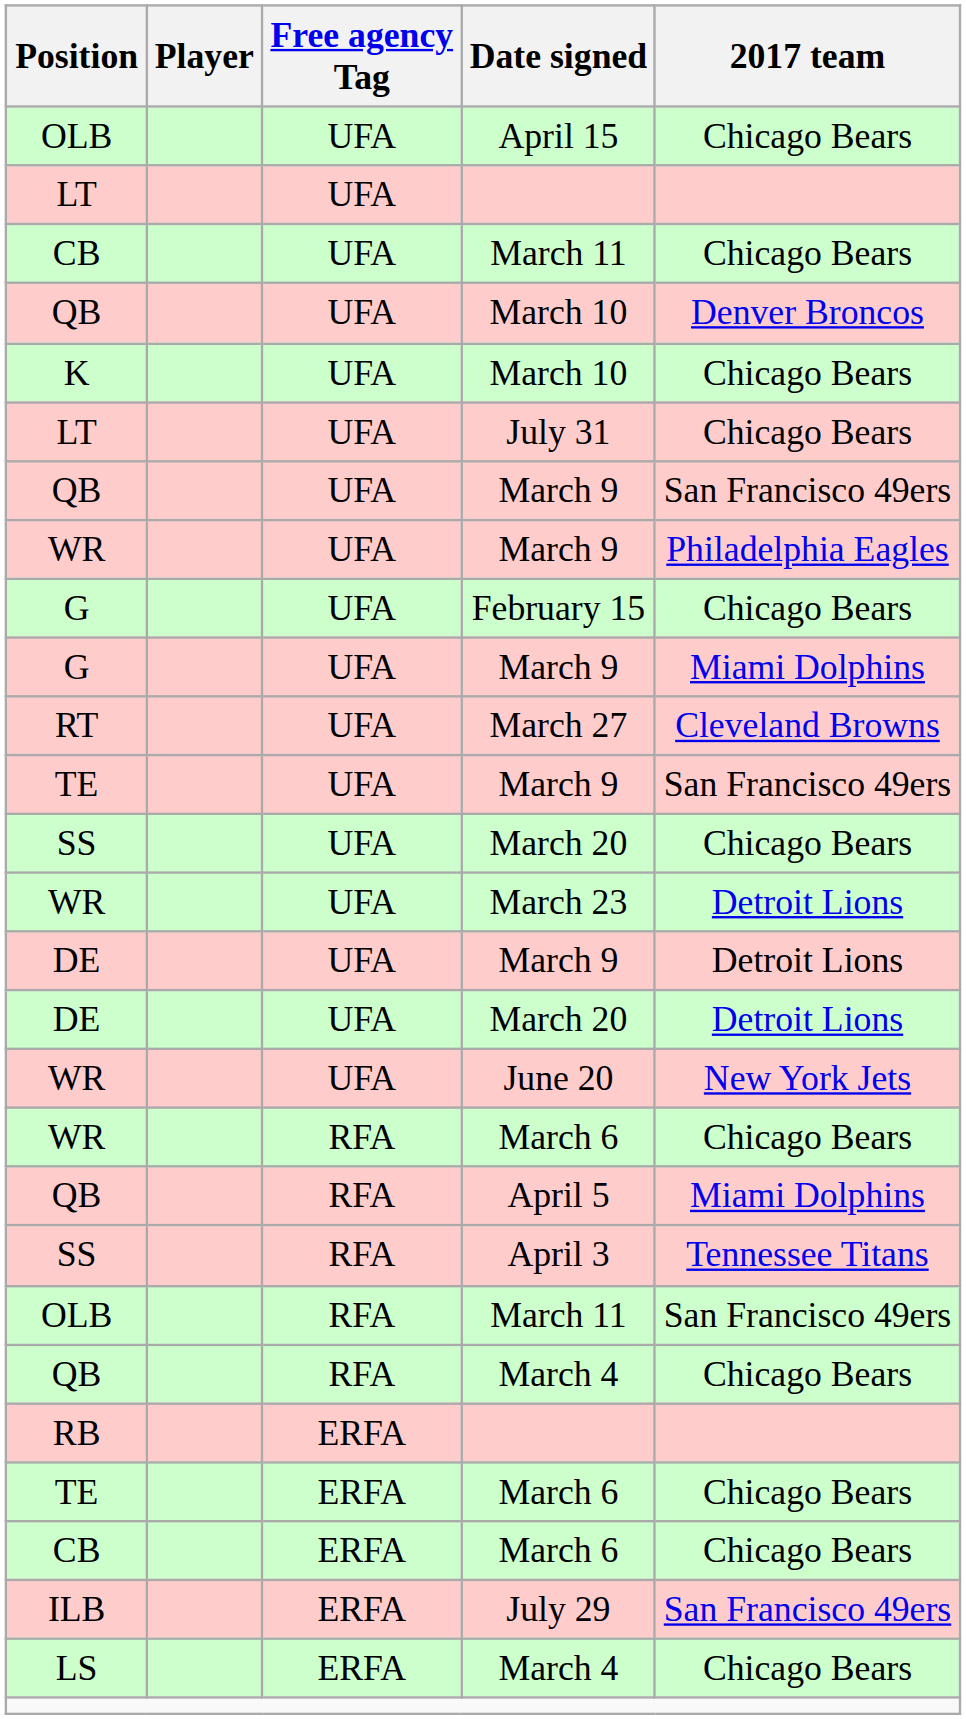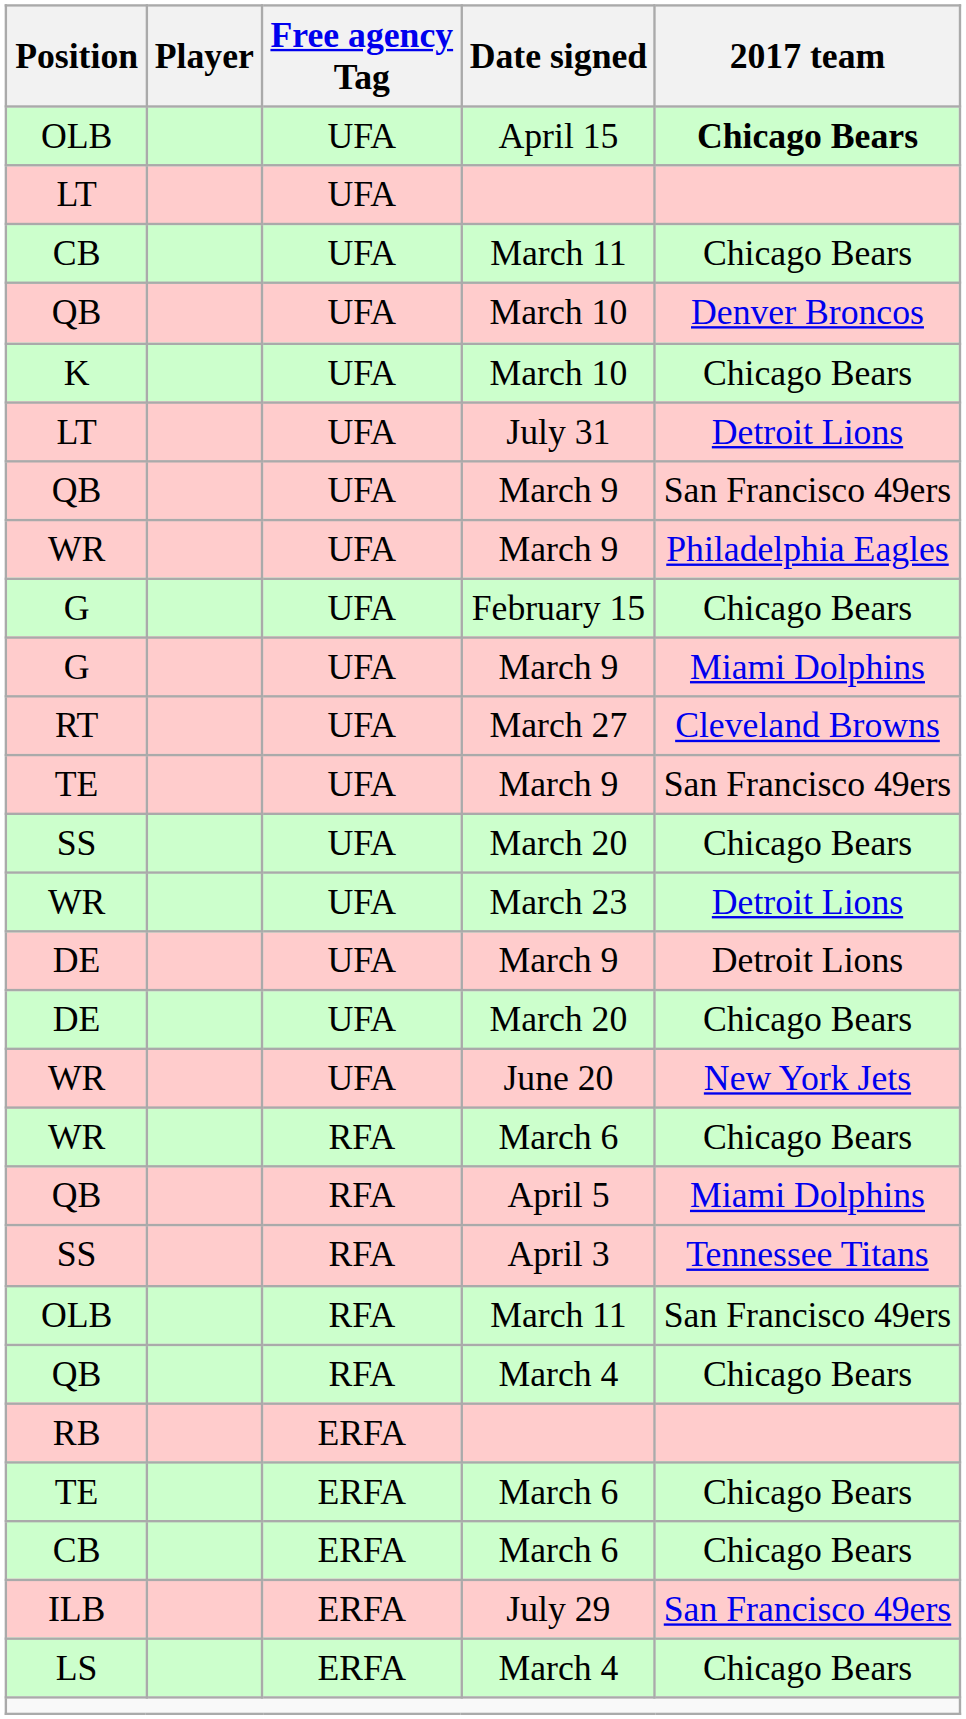(807, 135) normal -> (808, 135) bold
(807, 430) Chicago Bears -> (808, 430) Detroit Lions
(808, 1019) Detroit Lions -> (807, 1019) Chicago Bears
